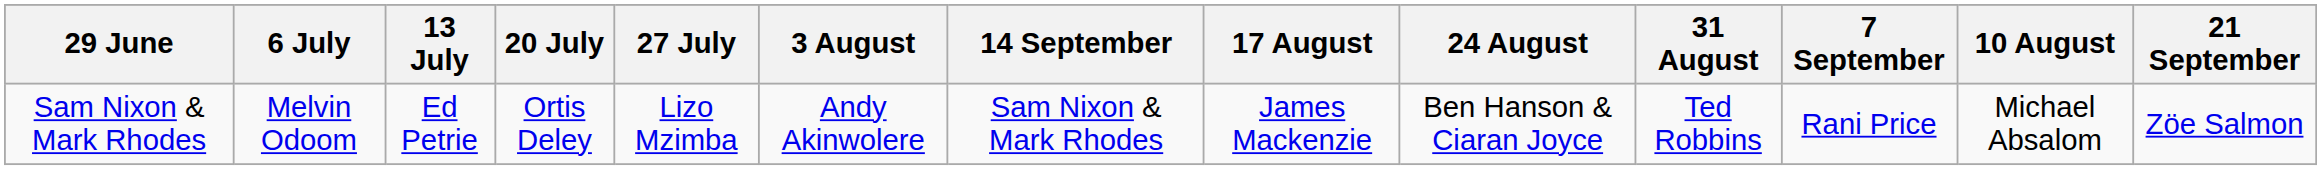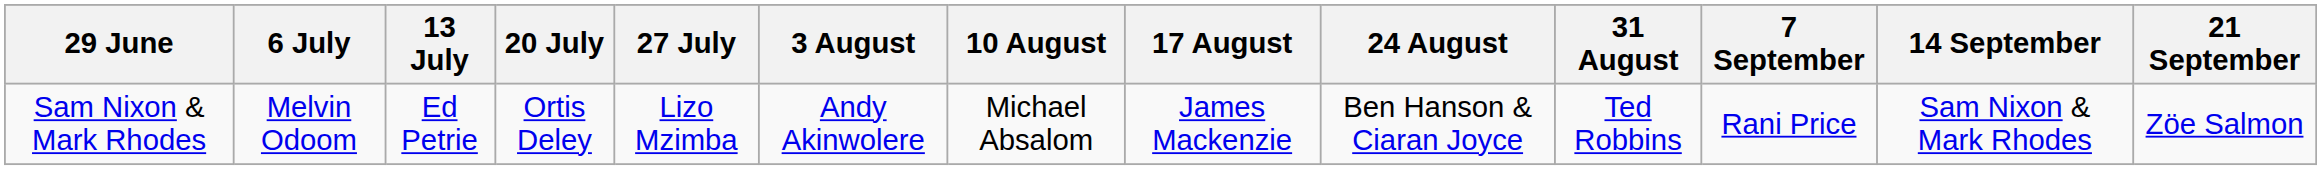columns swapped: (2045, 44) <-> (1076, 44)
